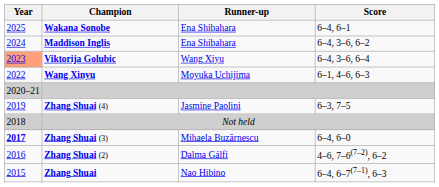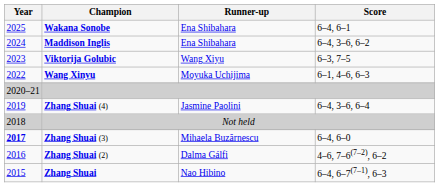(16, 59) lightsalmon background -> (16, 59) no background
(343, 59) 6–4, 3–6, 6–4 -> (334, 59) 6–3, 7–5
(334, 106) 6–3, 7–5 -> (343, 106) 6–4, 3–6, 6–4
